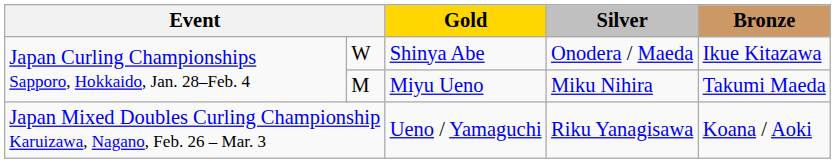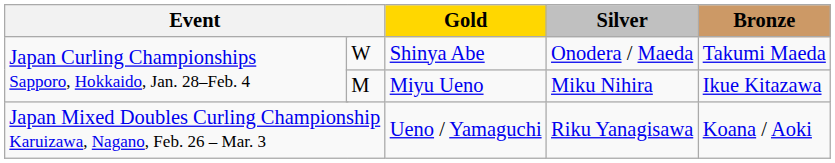(762, 53) Ikue Kitazawa -> (764, 53) Takumi Maeda
(764, 85) Takumi Maeda -> (762, 85) Ikue Kitazawa
